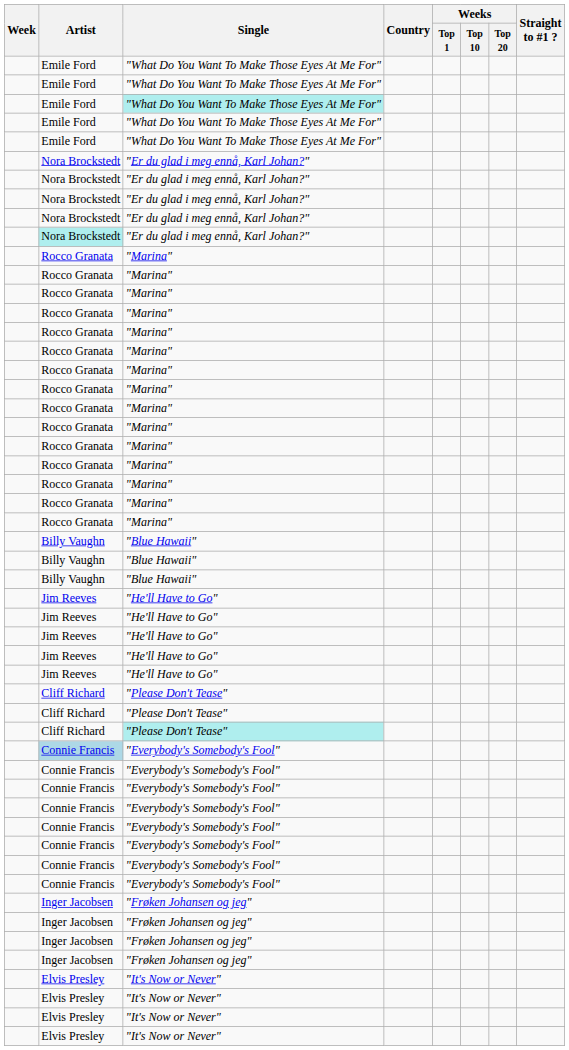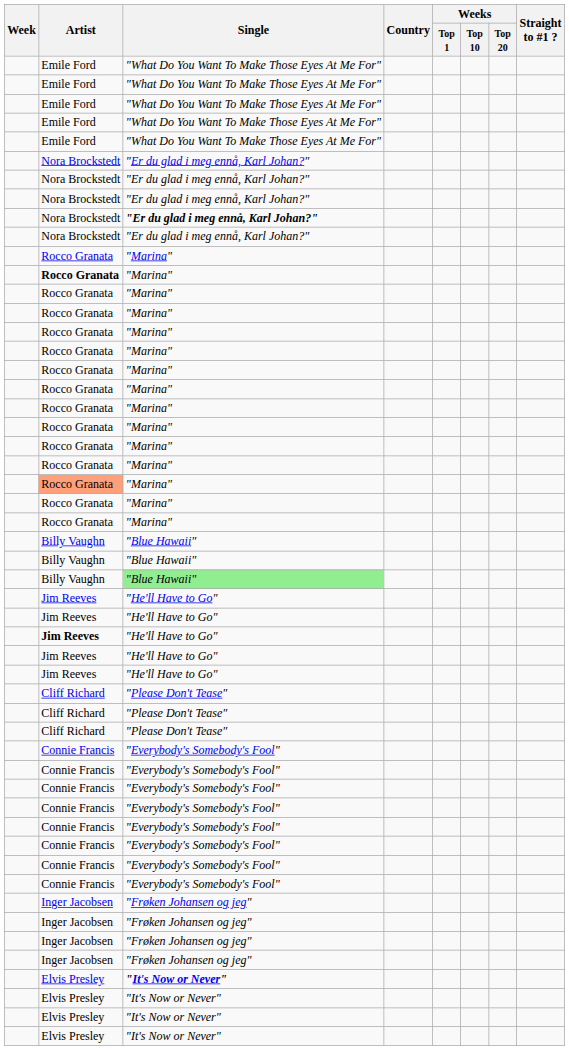(253, 103) paleturquoise background -> (253, 103) no background
(218, 217) normal -> (222, 217) bold
(81, 236) paleturquoise background -> (81, 236) no background
(77, 274) normal -> (80, 274) bold
(77, 484) no background -> (77, 484) lightsalmon background
(161, 579) no background -> (161, 579) lightgreen background
(69, 636) normal -> (70, 636) bold
(177, 731) paleturquoise background -> (177, 731) no background
(78, 750) lightblue background -> (78, 750) no background
(173, 979) normal -> (176, 979) bold
